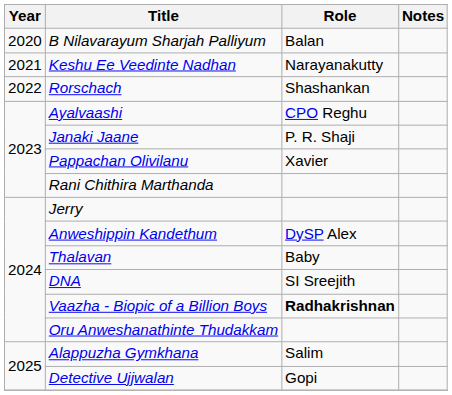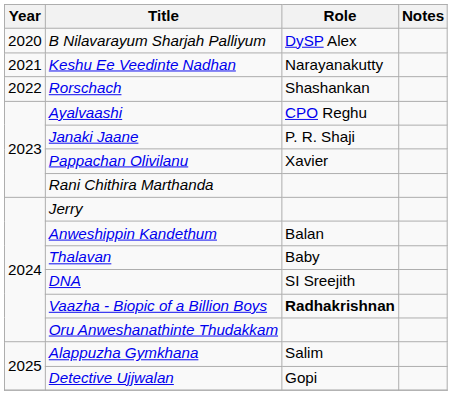(305, 40) Balan -> (321, 40) DySP Alex
(321, 233) DySP Alex -> (305, 233) Balan
